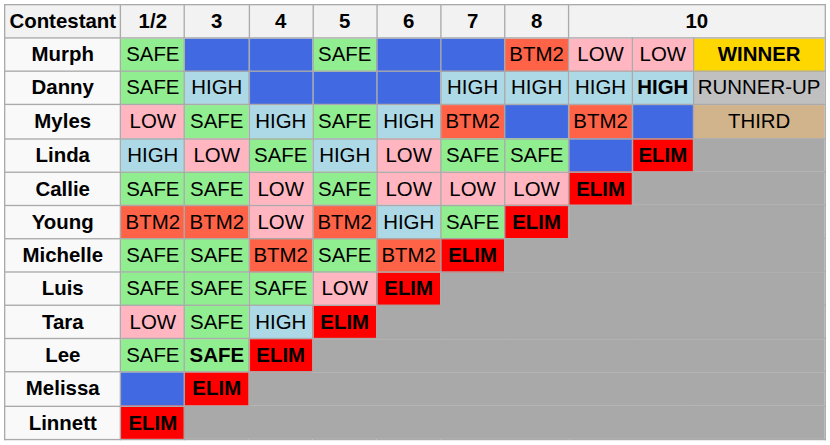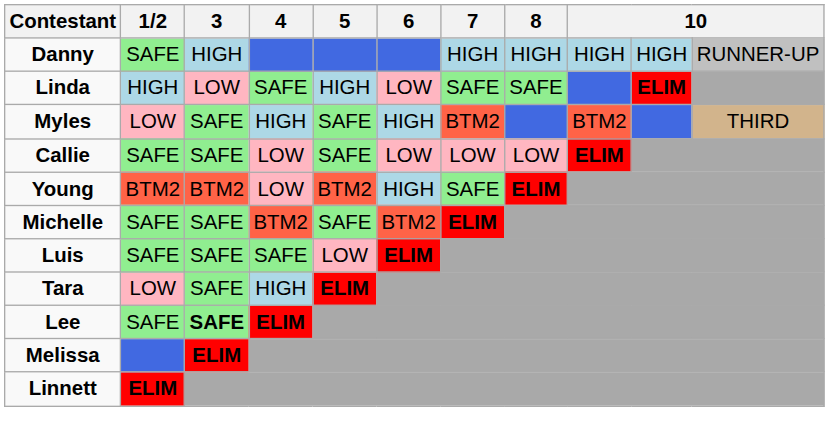- row: (63, 54)
(663, 88) bold -> (662, 54) normal
rows swapped: (63, 121) <-> (63, 155)
